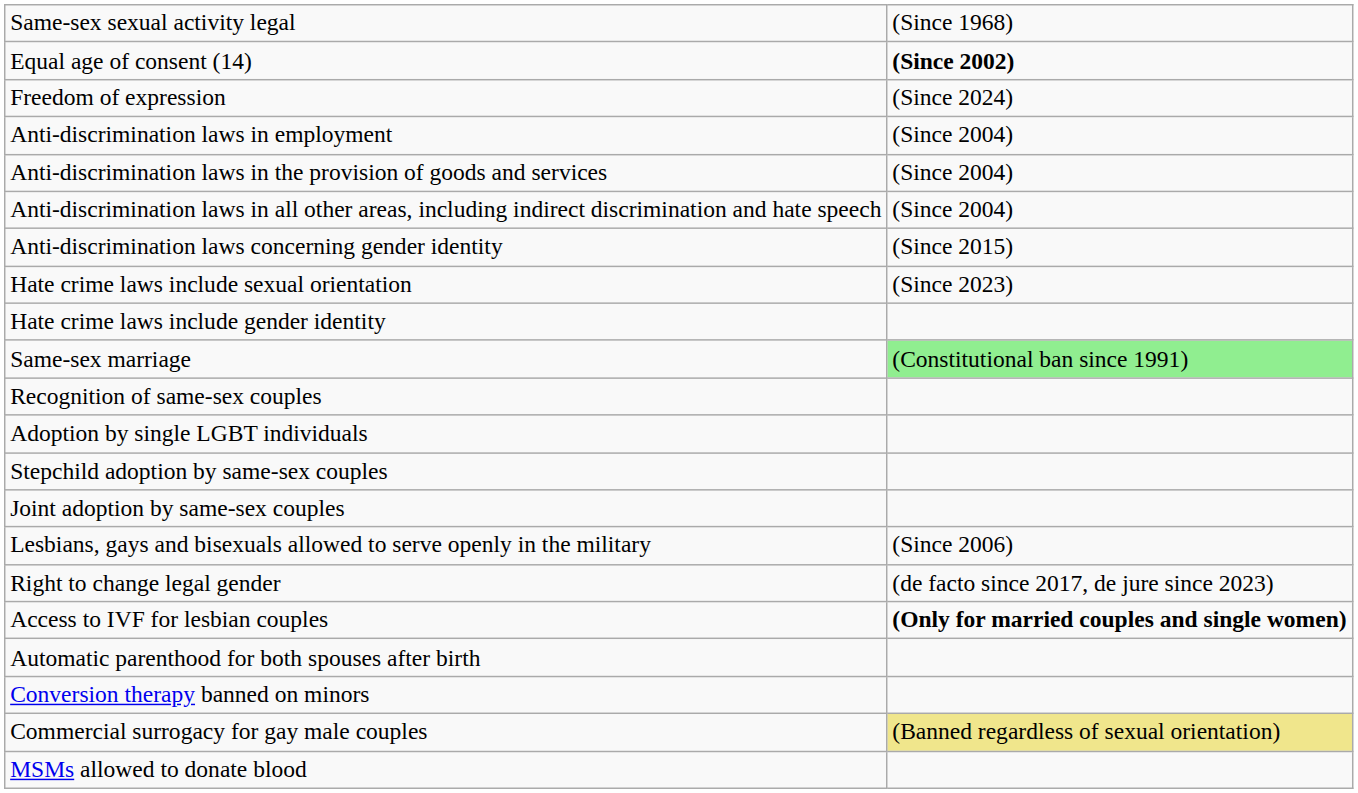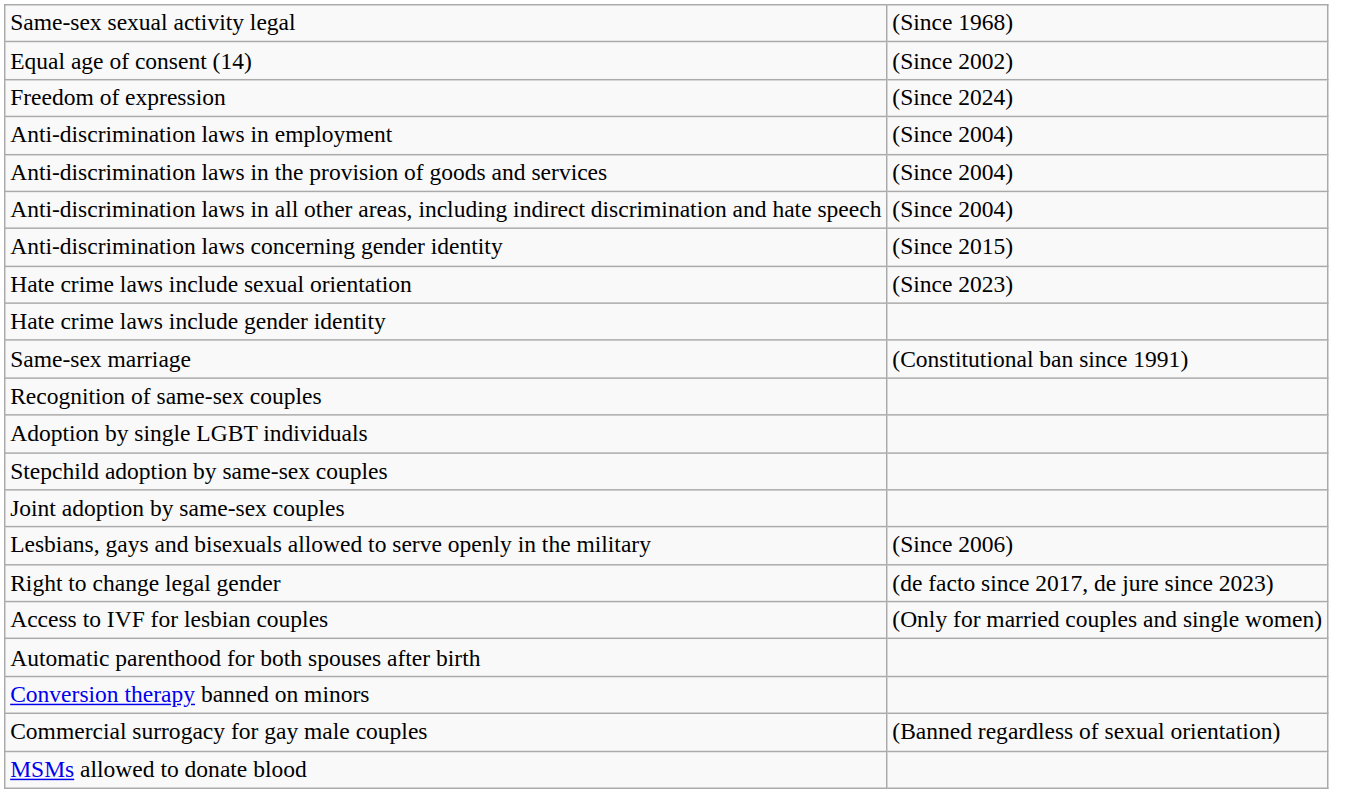(953, 60) bold -> (953, 60) normal
(1040, 358) lightgreen background -> (1040, 358) no background
(1119, 619) bold -> (1107, 619) normal
(1086, 731) khaki background -> (1086, 731) no background
